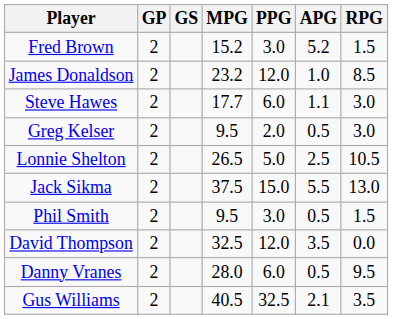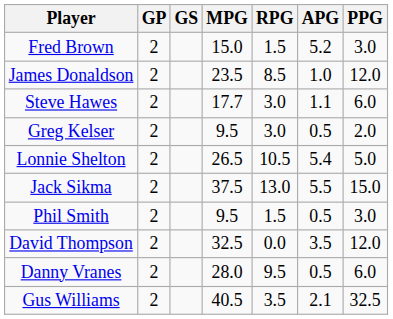columns swapped: (364, 18) <-> (274, 18)
(227, 46) 15.2 -> (227, 46) 15.0
(227, 74) 23.2 -> (227, 74) 23.5
(318, 159) 2.5 -> (320, 159) 5.4
